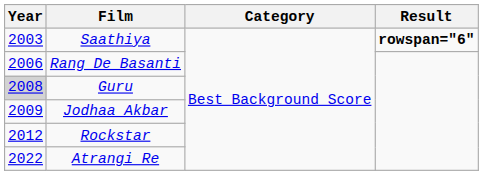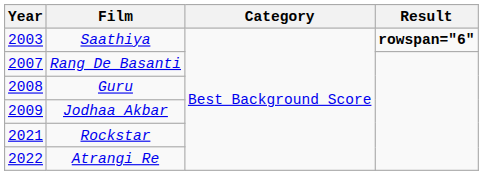(26, 64) 2006 -> (26, 64) 2007
(26, 88) lightgrey background -> (26, 88) no background
(26, 135) 2012 -> (26, 135) 2021
